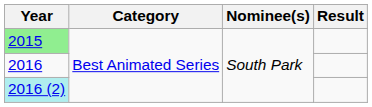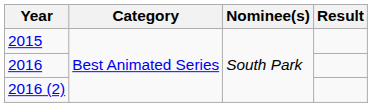(25, 41) lightgreen background -> (25, 41) no background
(37, 89) paleturquoise background -> (37, 89) no background
